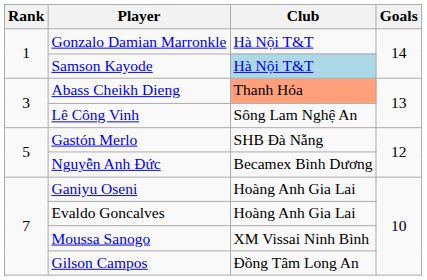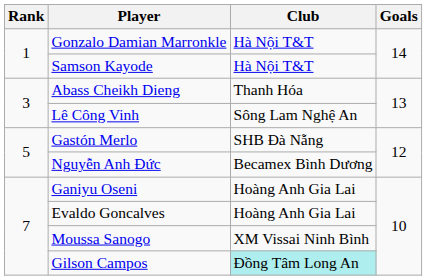(274, 66) lightblue background -> (274, 66) no background
(268, 90) lightsalmon background -> (268, 90) no background
(296, 262) no background -> (296, 262) paleturquoise background
